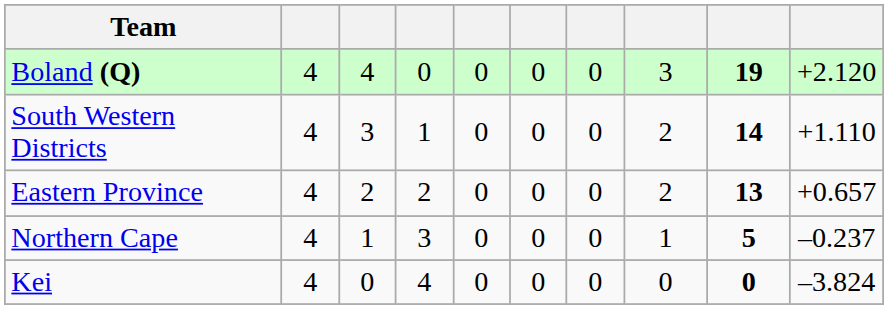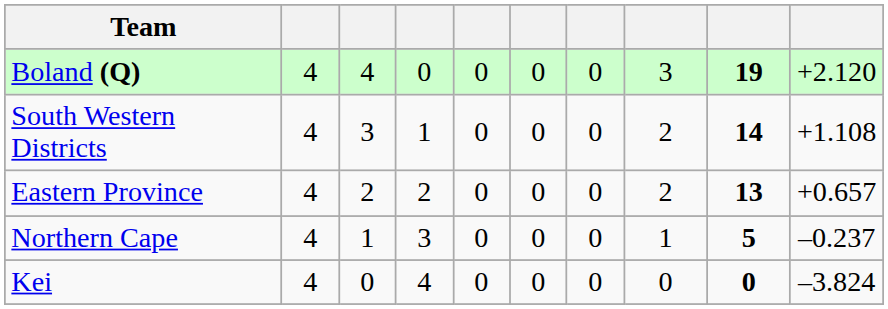(837, 131) +1.110 -> (837, 131) +1.108
